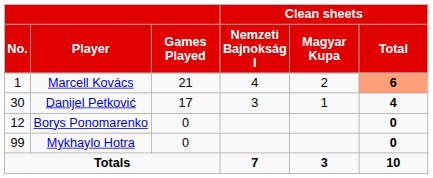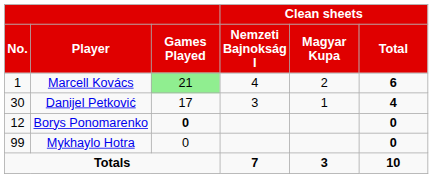(185, 83) no background -> (185, 83) lightgreen background
(393, 83) lightsalmon background -> (393, 83) no background
(185, 123) normal -> (185, 123) bold
